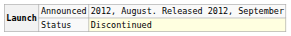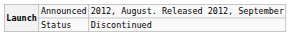(121, 25) lightyellow background -> (121, 25) no background
